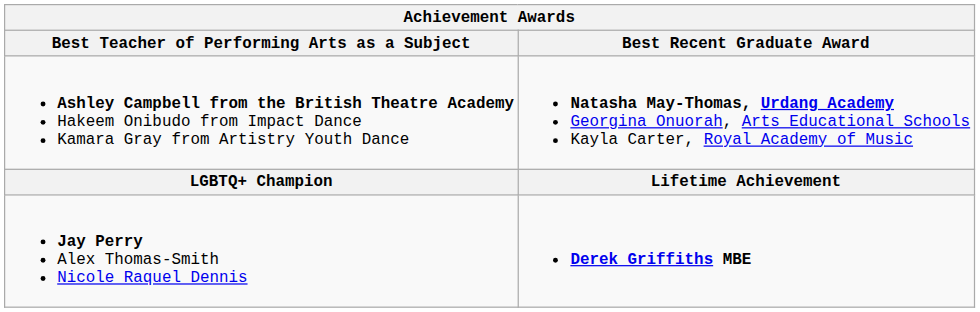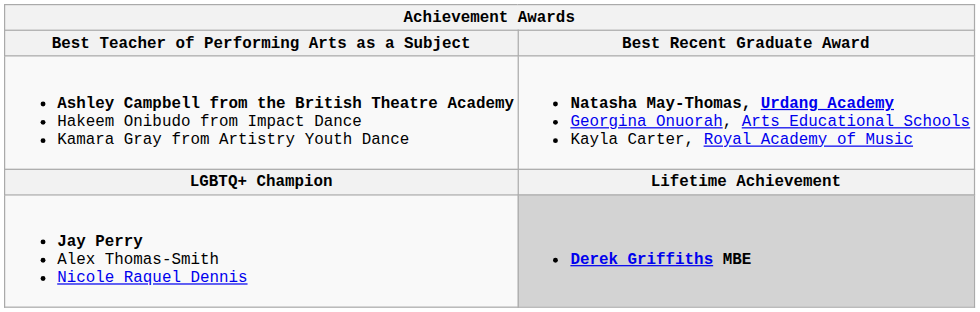(746, 260) no background -> (746, 260) lightgrey background
